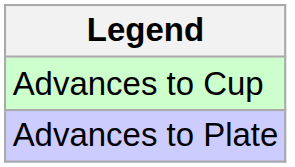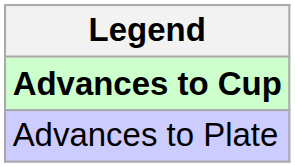(138, 82) normal -> (147, 82) bold
